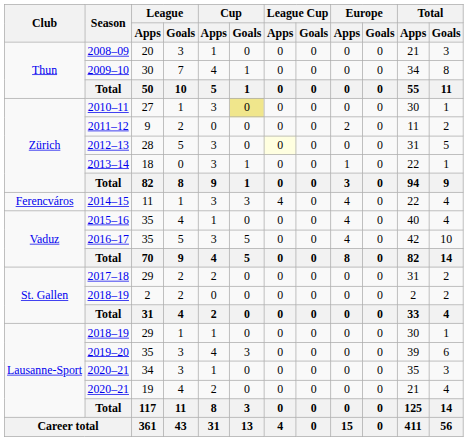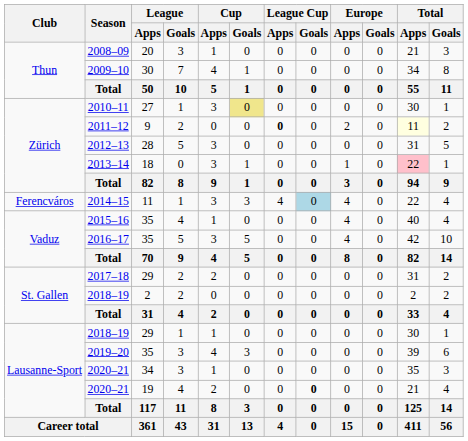(280, 126) normal -> (280, 126) bold
(413, 126) no background -> (413, 126) lightyellow background
(280, 145) lightyellow background -> (280, 145) no background
(413, 164) no background -> (413, 164) pink background
(314, 201) no background -> (314, 201) lightblue background
(314, 389) normal -> (314, 389) bold
